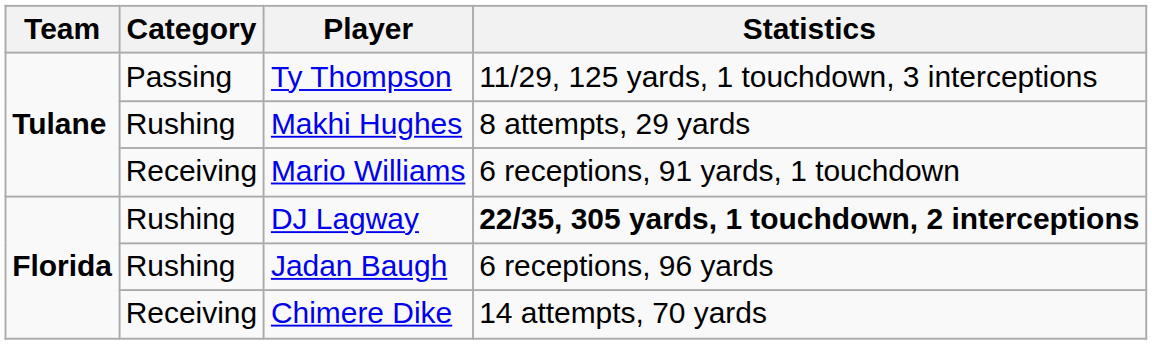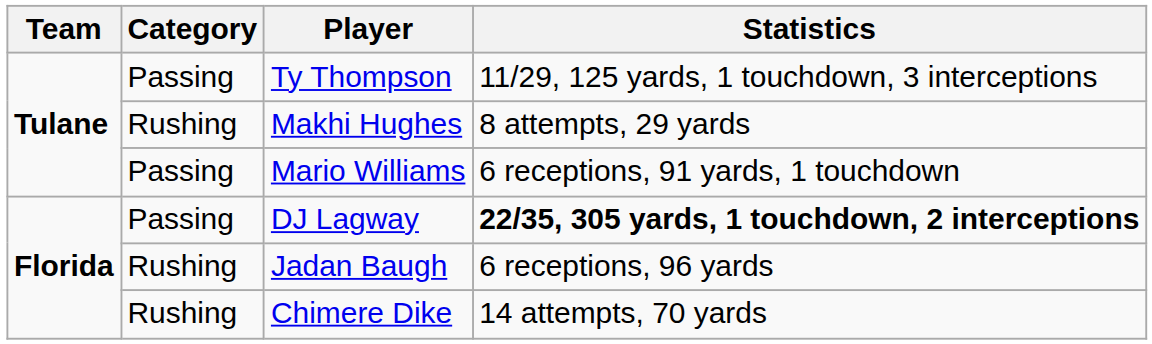(191, 171) Receiving -> (181, 171) Passing
(181, 218) Rushing -> (181, 218) Passing
(191, 313) Receiving -> (182, 313) Rushing
